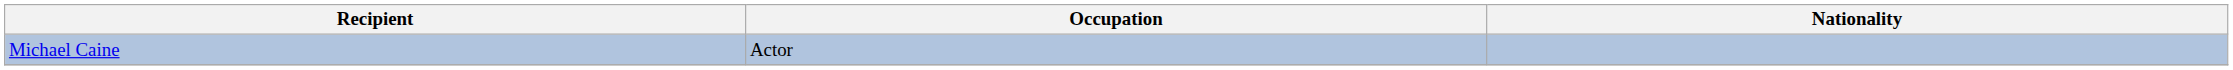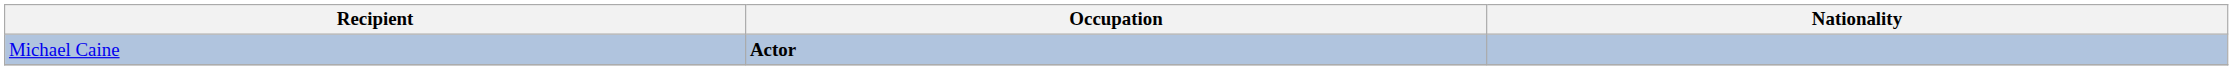(771, 49) normal -> (773, 49) bold
